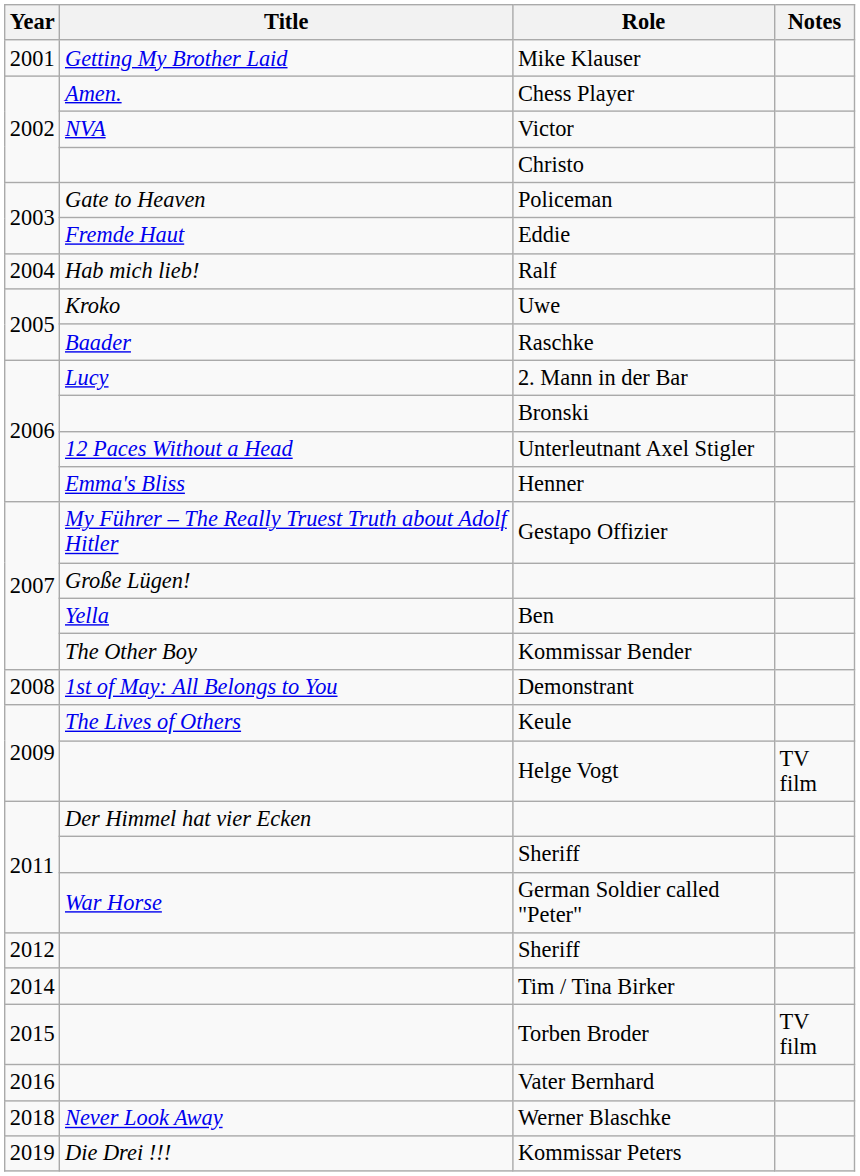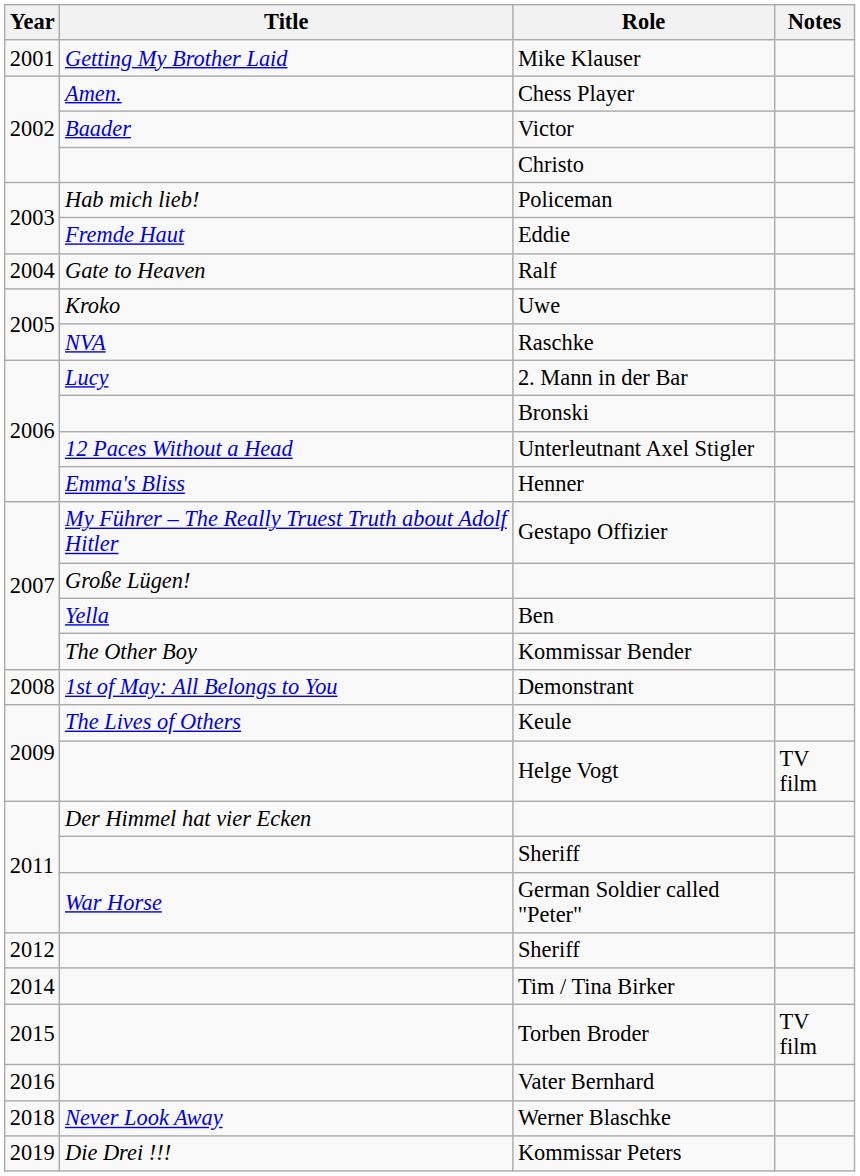(85, 128) NVA -> (98, 128) Baader
(135, 199) Gate to Heaven -> (132, 199) Hab mich lieb!
(132, 270) Hab mich lieb! -> (135, 270) Gate to Heaven
(98, 341) Baader -> (85, 341) NVA
